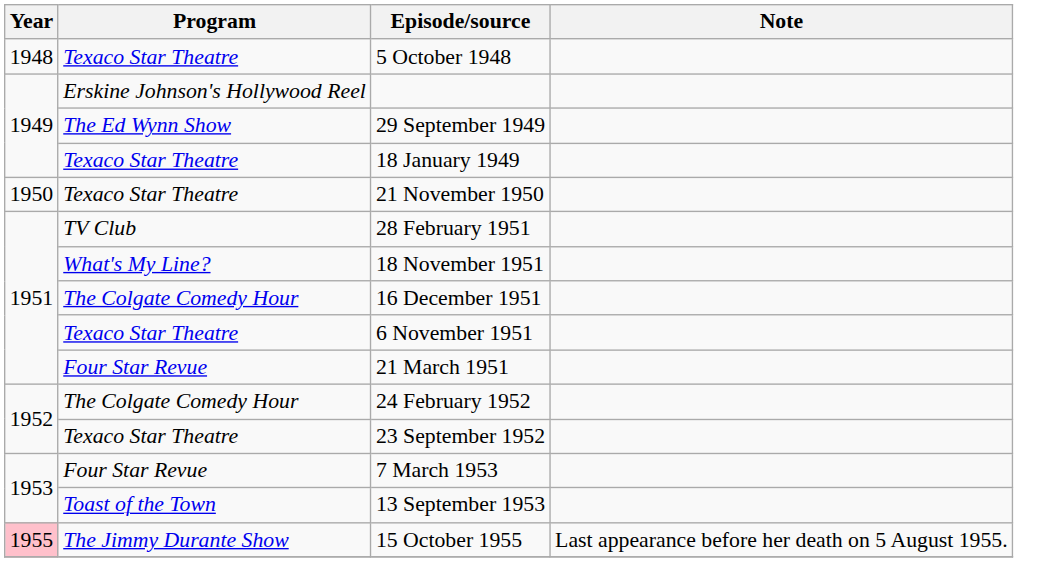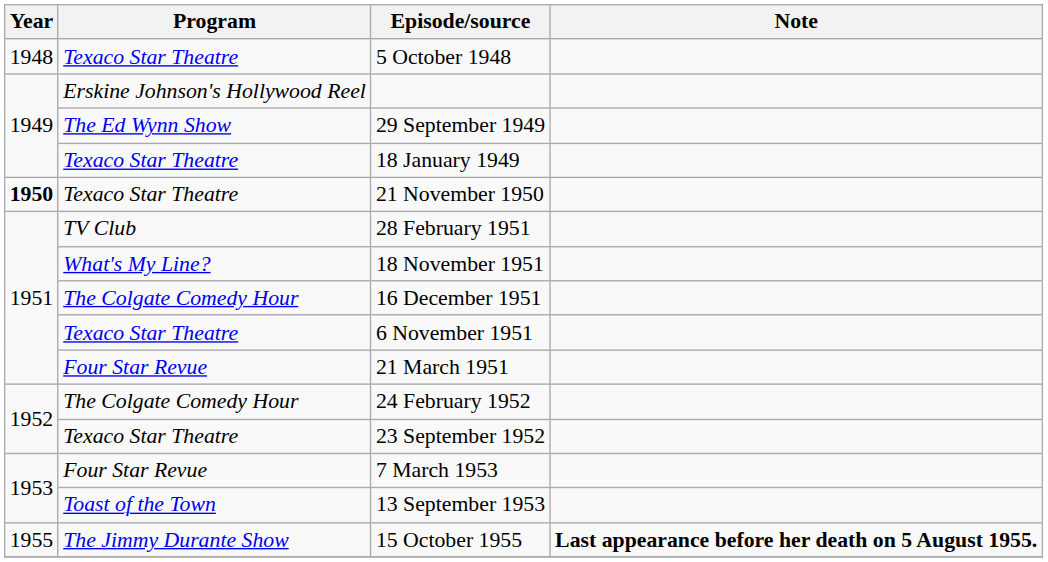(31, 194) normal -> (31, 194) bold
(31, 539) pink background -> (31, 539) no background
(781, 539) normal -> (796, 539) bold
